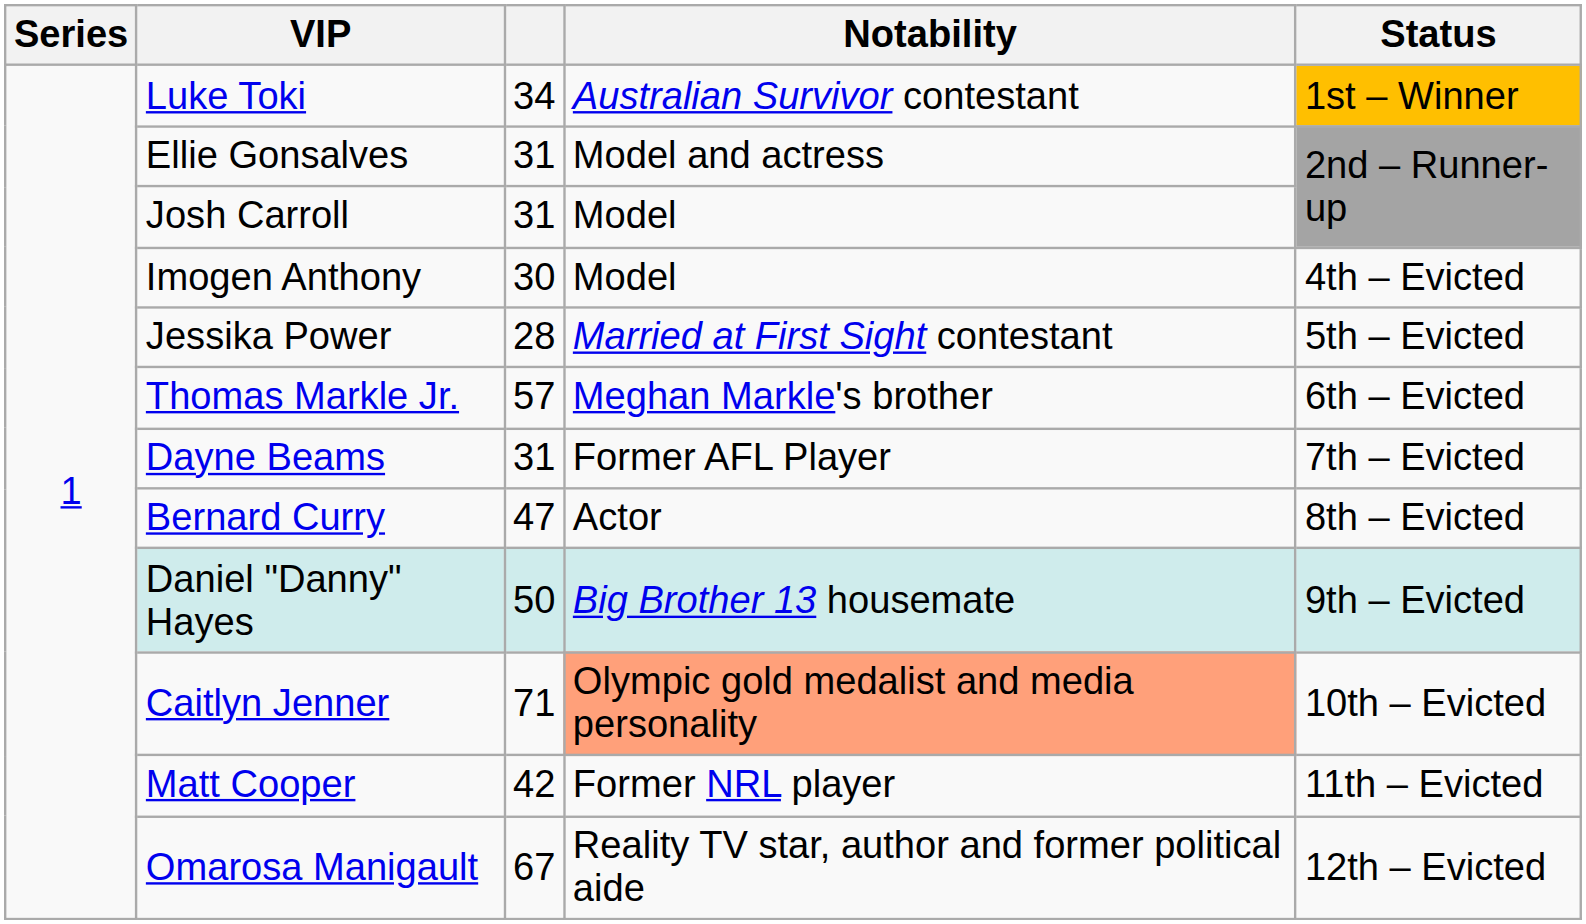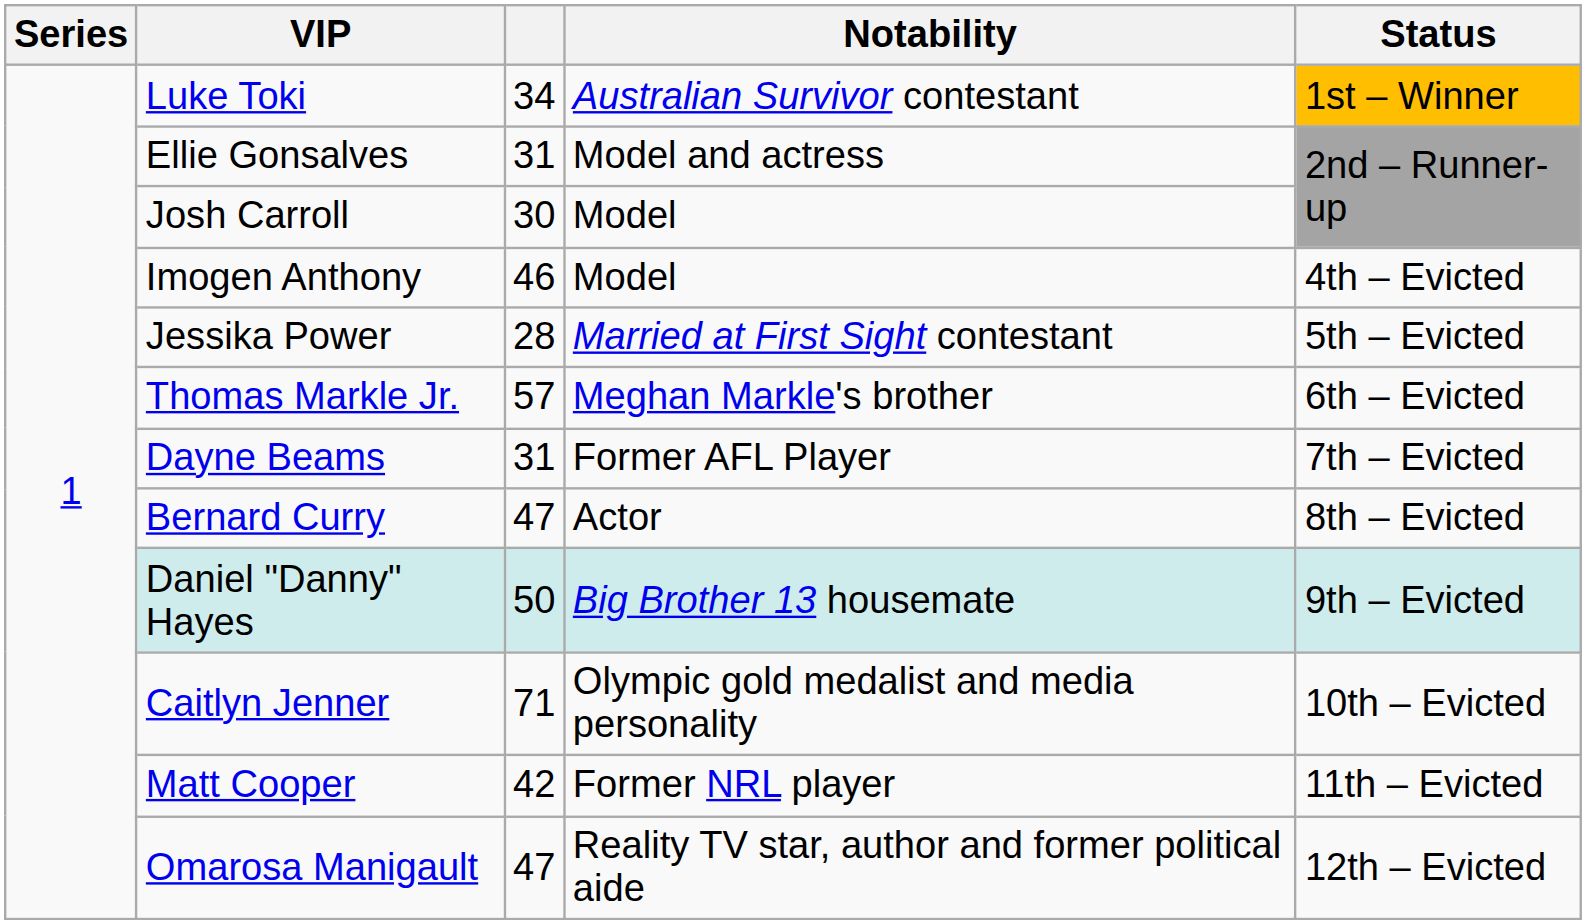(534, 215) 31 -> (534, 215) 30
(534, 276) 30 -> (534, 276) 46
(853, 702) lightsalmon background -> (853, 702) no background
(534, 866) 67 -> (534, 866) 47
